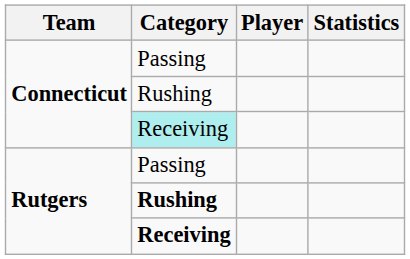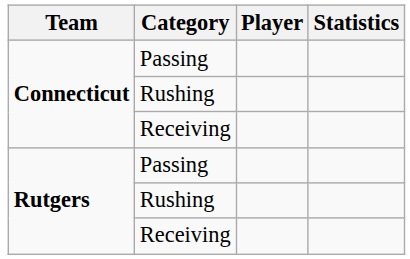(183, 129) paleturquoise background -> (185, 129) no background
(177, 200) bold -> (177, 200) normal
(184, 235) bold -> (185, 235) normal
